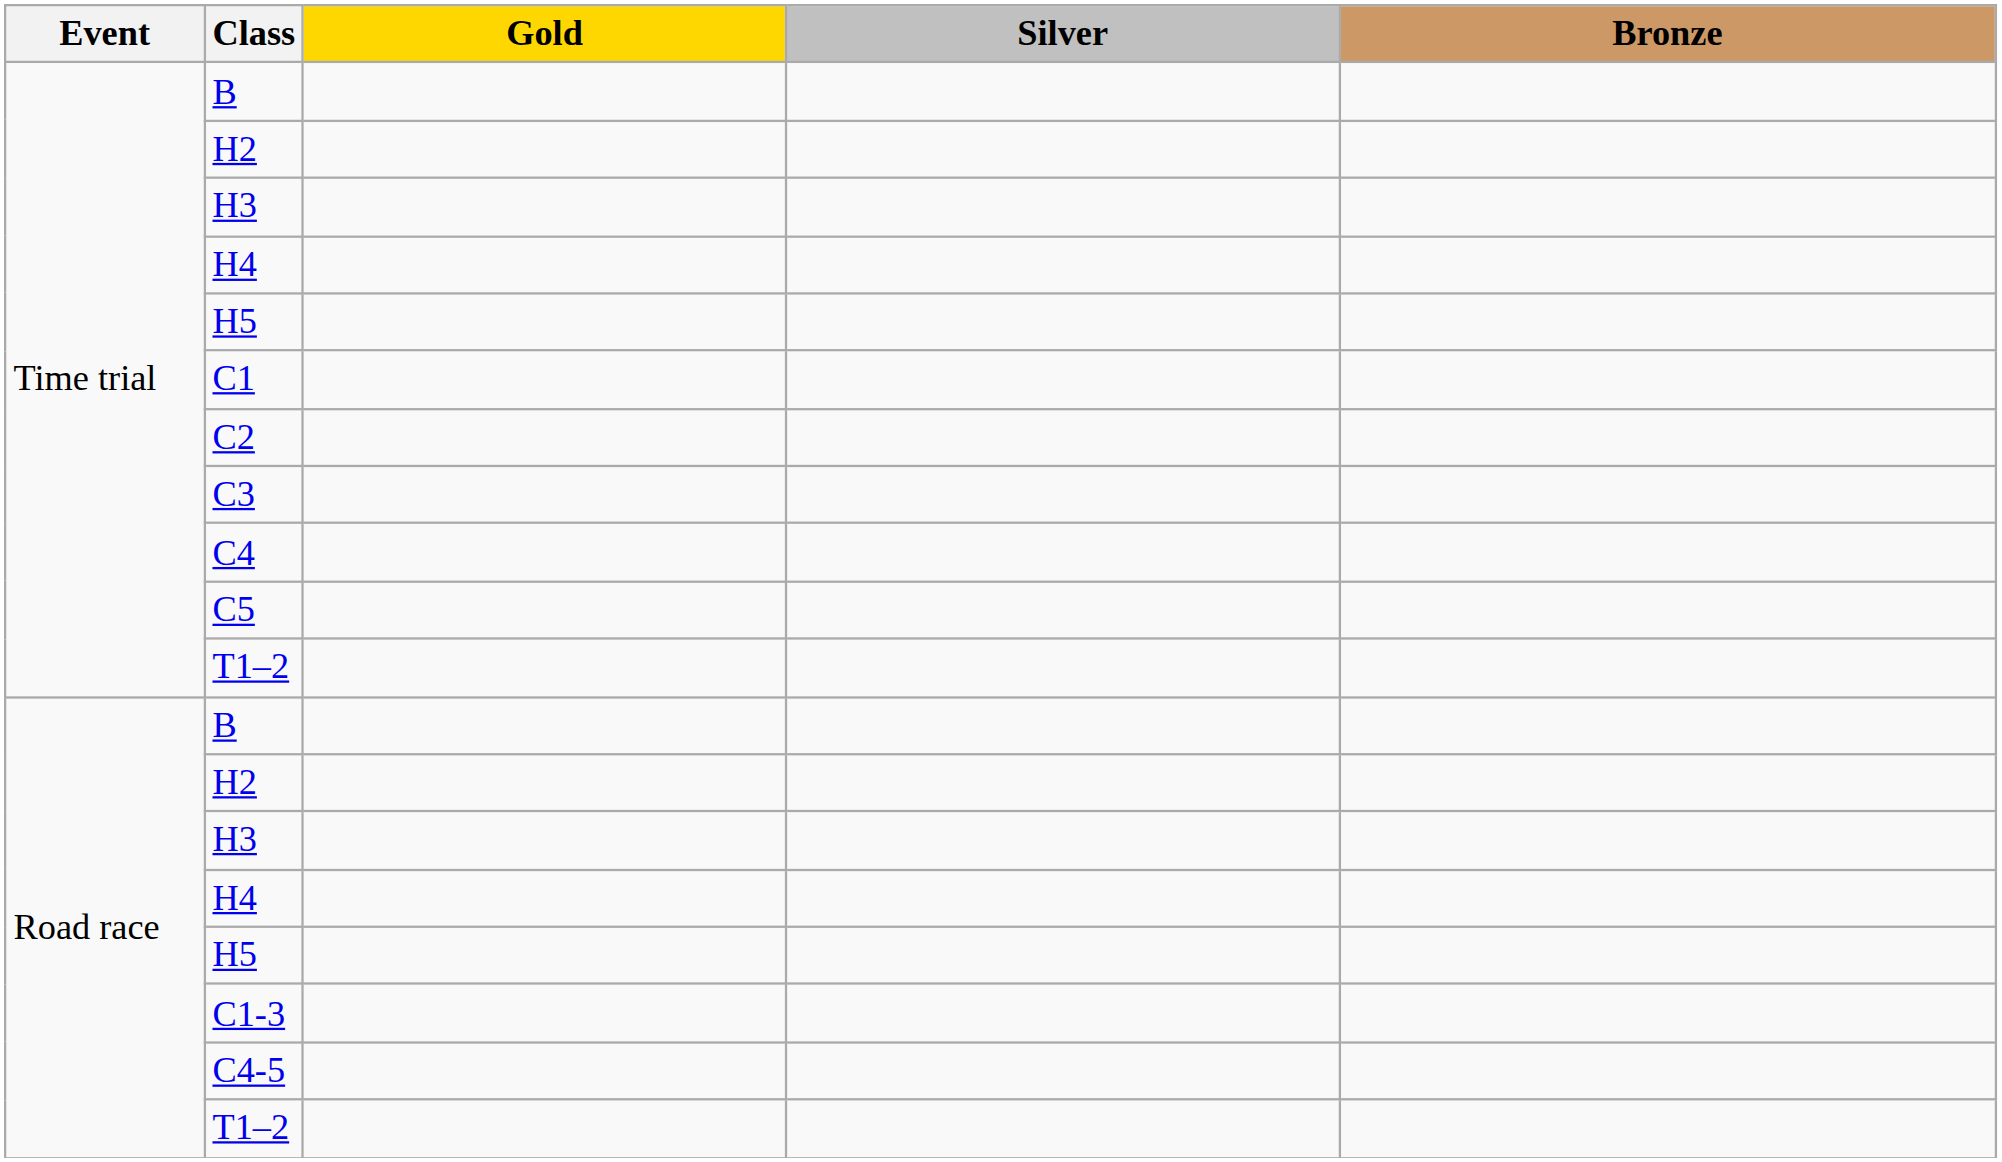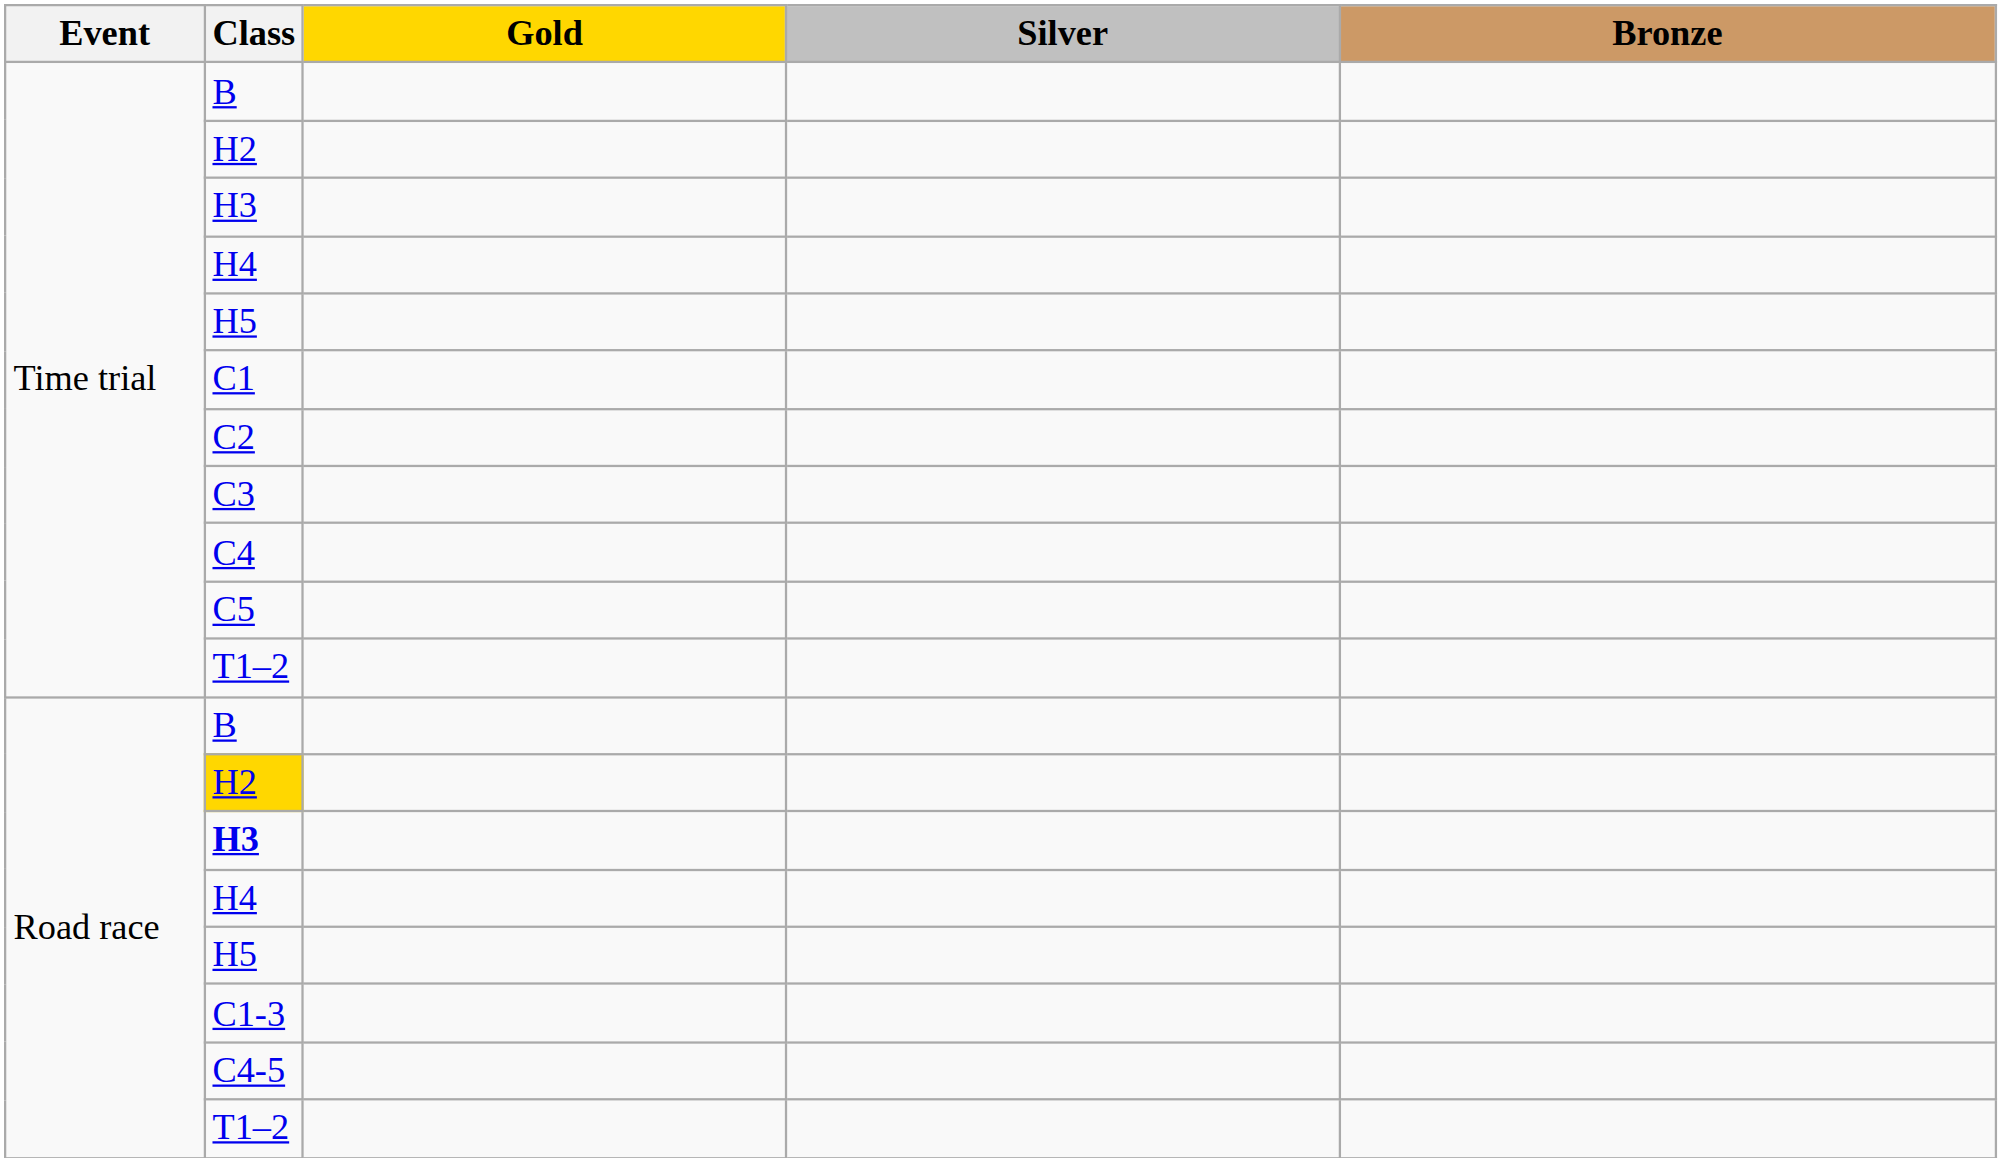(235, 782) no background -> (235, 782) gold background
(235, 839) normal -> (236, 839) bold
